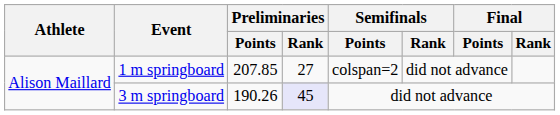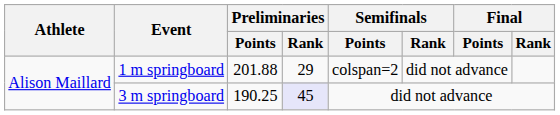(255, 69) 207.85 -> (255, 69) 201.88
(305, 69) 27 -> (305, 69) 29
(255, 96) 190.26 -> (255, 96) 190.25
